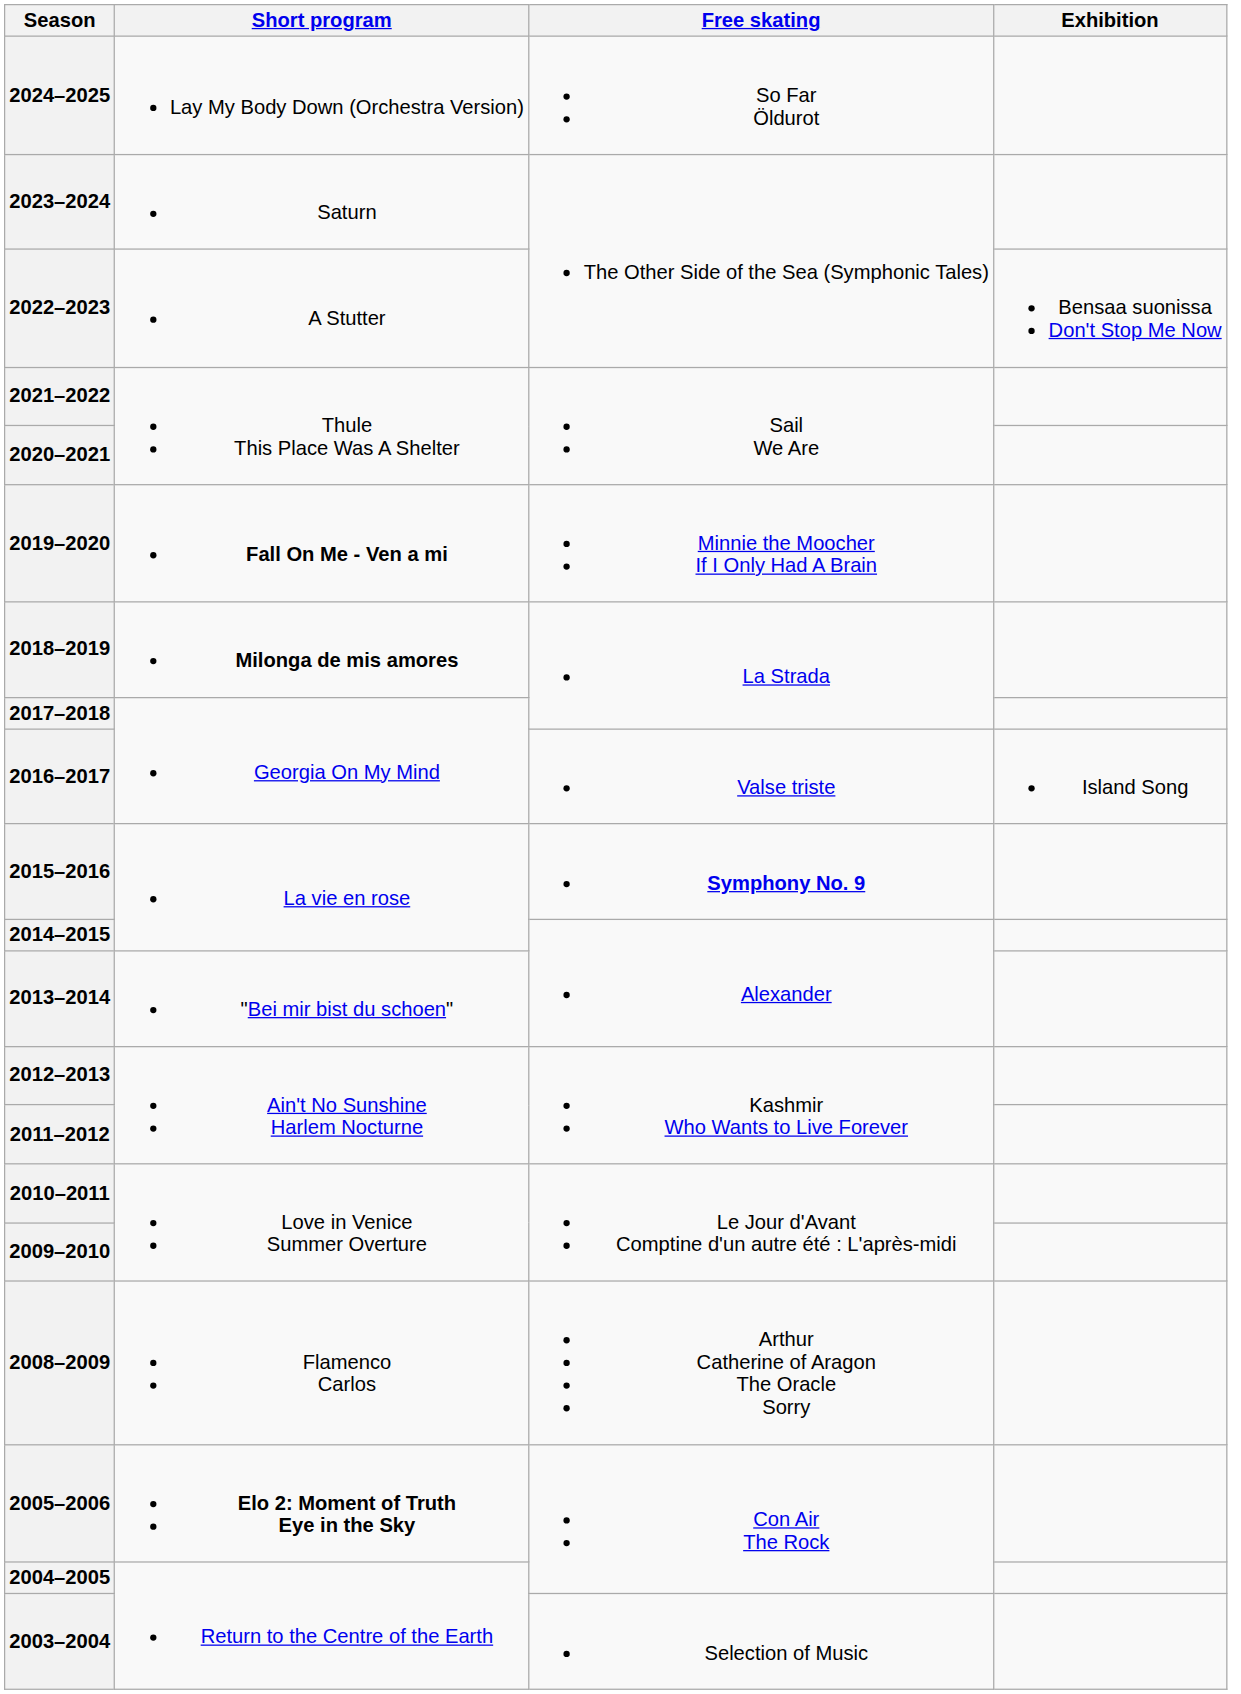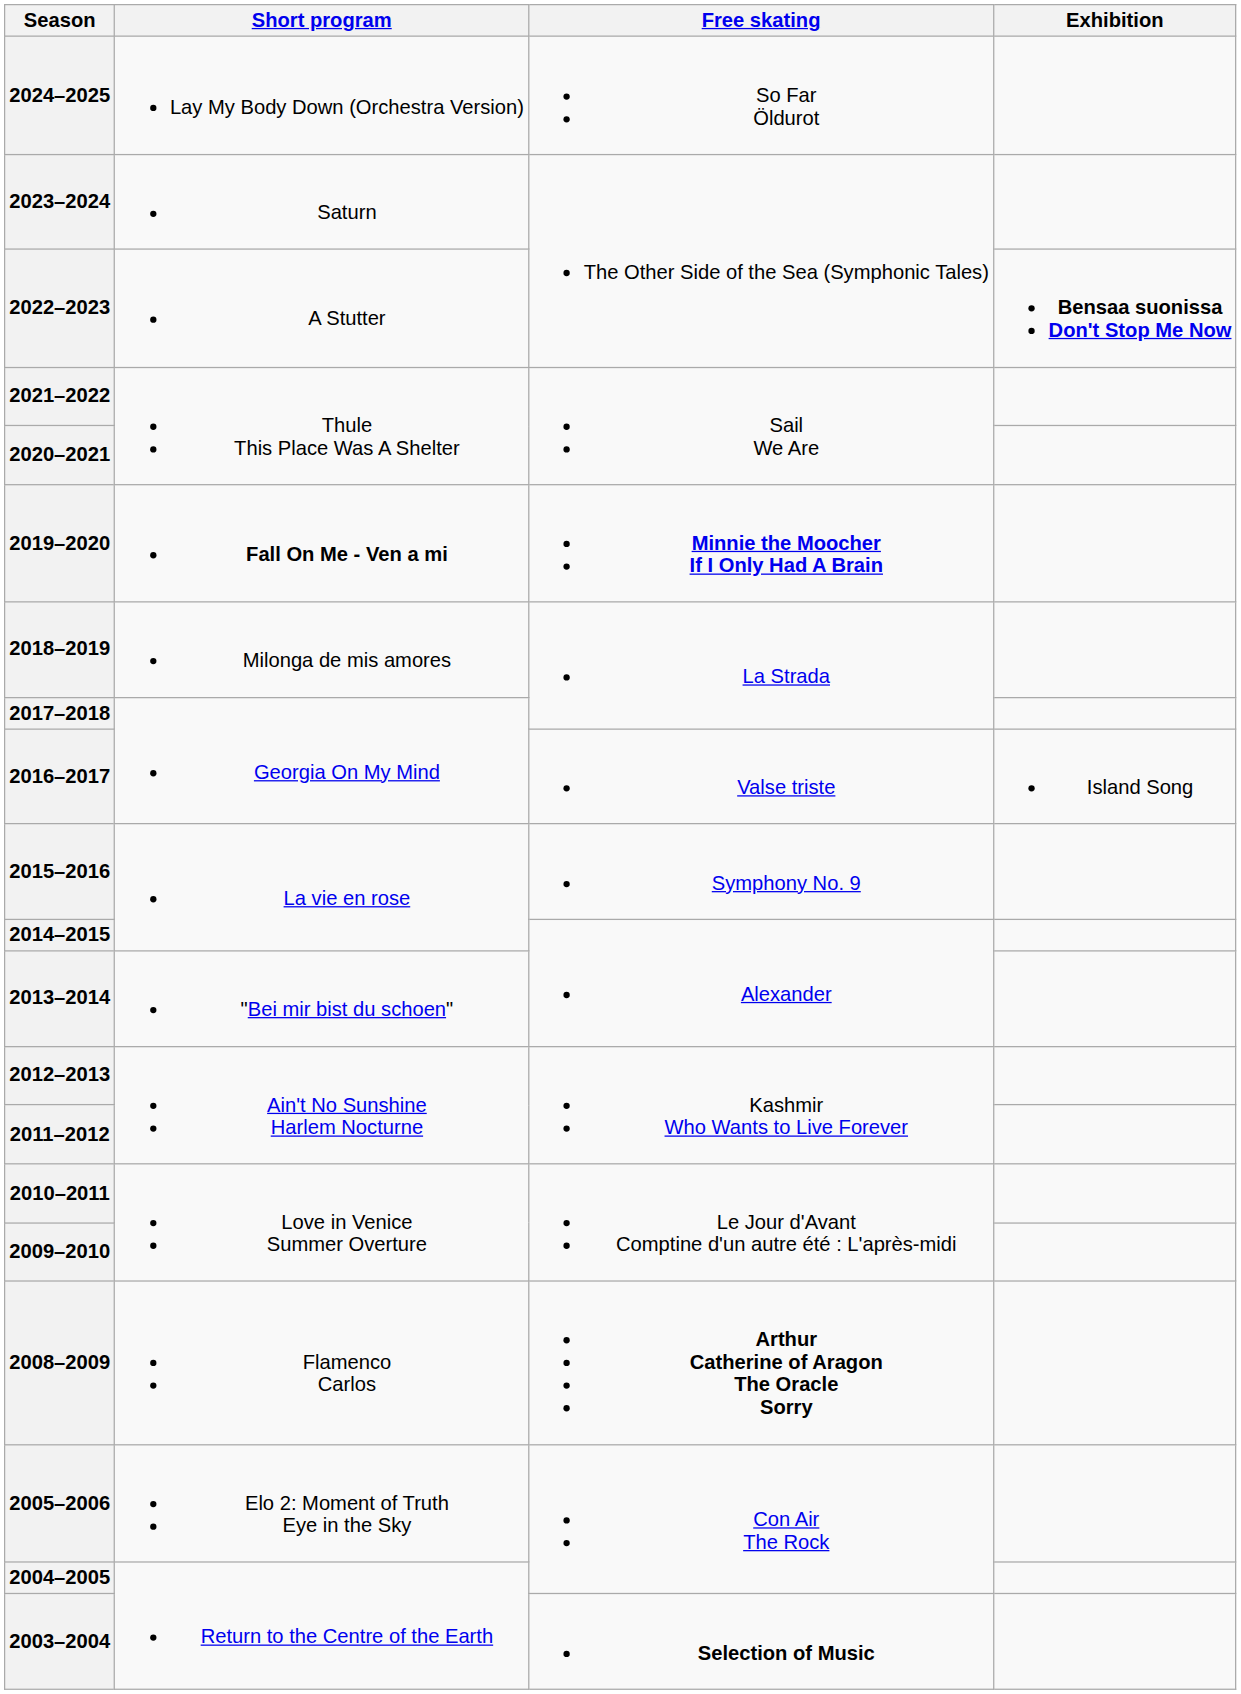(1110, 319) normal -> (1115, 319) bold
(761, 555) normal -> (761, 555) bold
(322, 661) bold -> (322, 661) normal
(761, 883) bold -> (761, 883) normal
(761, 1374) normal -> (761, 1374) bold
(322, 1515) bold -> (322, 1515) normal
(761, 1653) normal -> (761, 1653) bold
